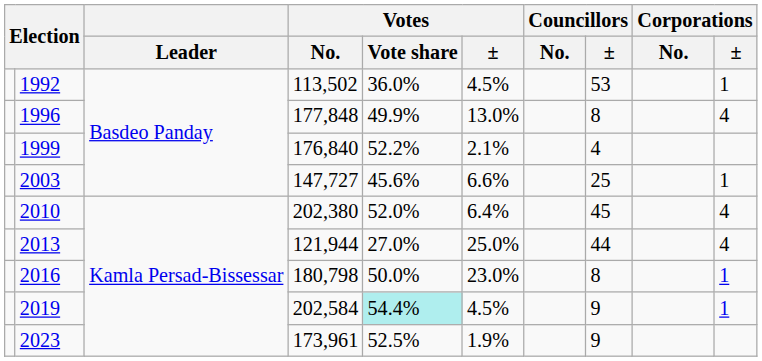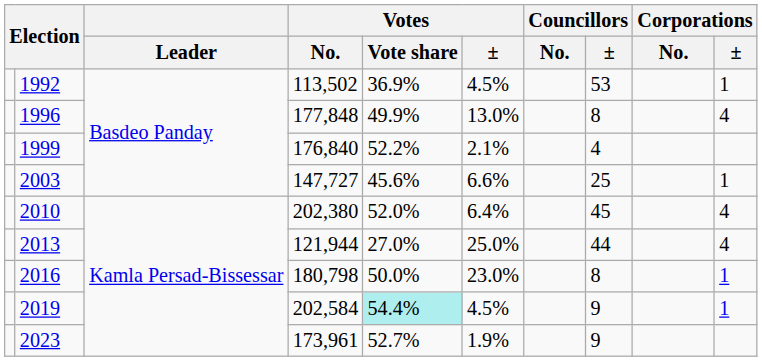(394, 84) 36.0% -> (394, 84) 36.9%
(394, 340) 52.5% -> (394, 340) 52.7%
